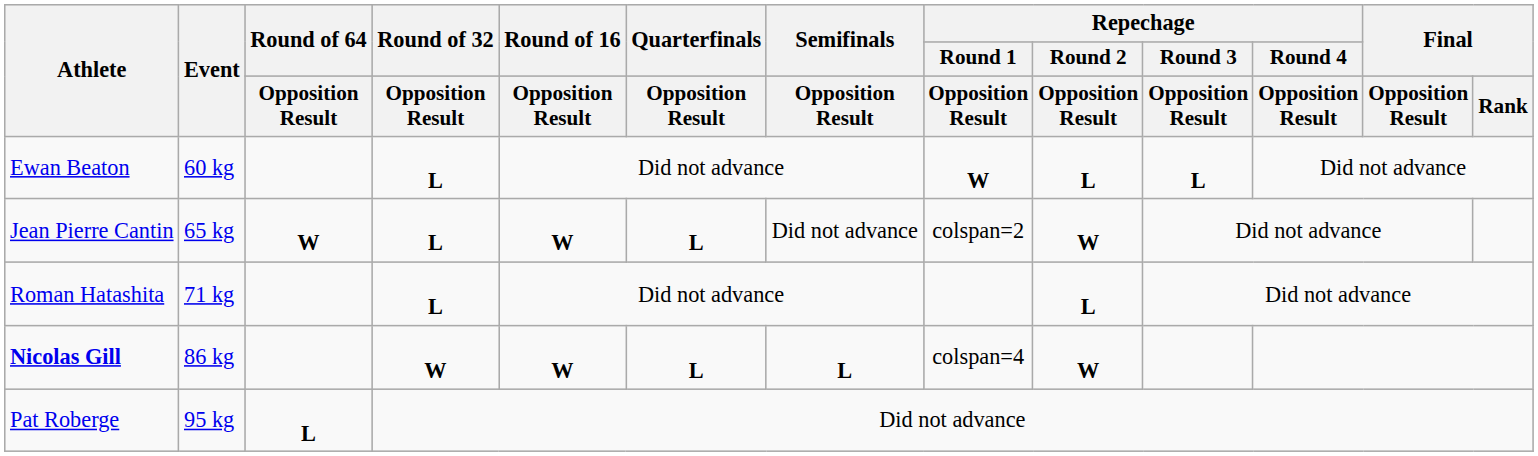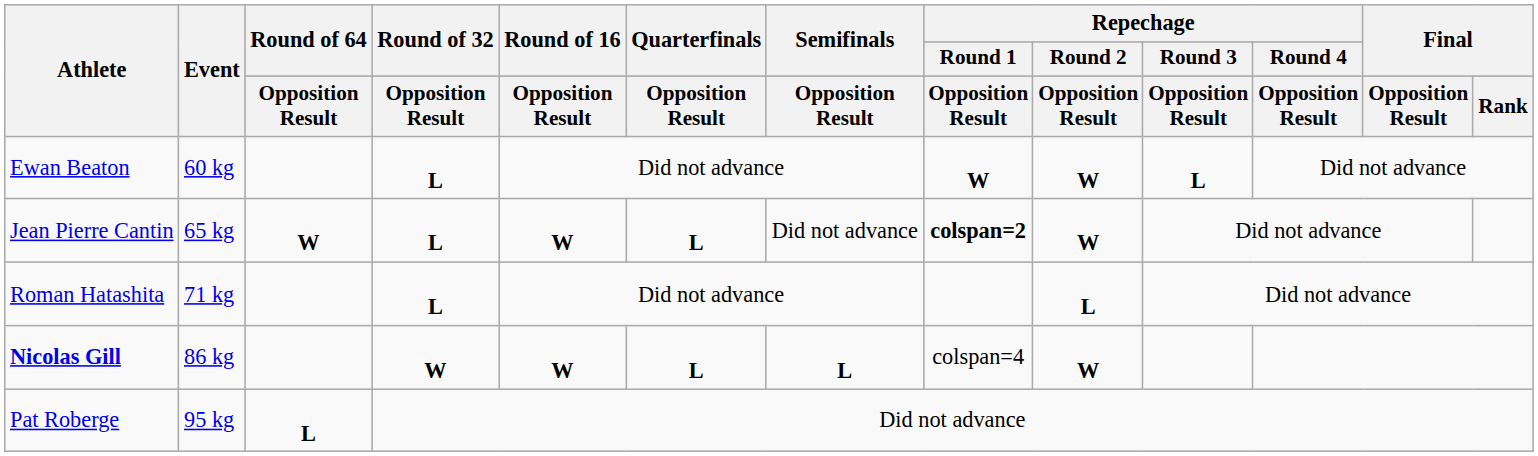(1088, 180) L -> (1088, 180) W
(978, 230) normal -> (978, 230) bold
